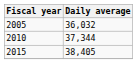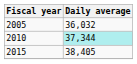(80, 38) no background -> (80, 38) paleturquoise background
